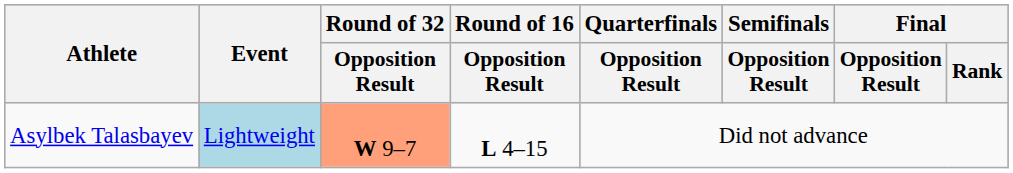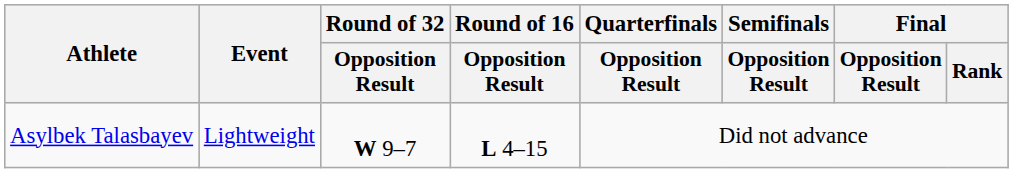(259, 135) lightblue background -> (259, 135) no background
(385, 148) lightsalmon background -> (385, 148) no background
